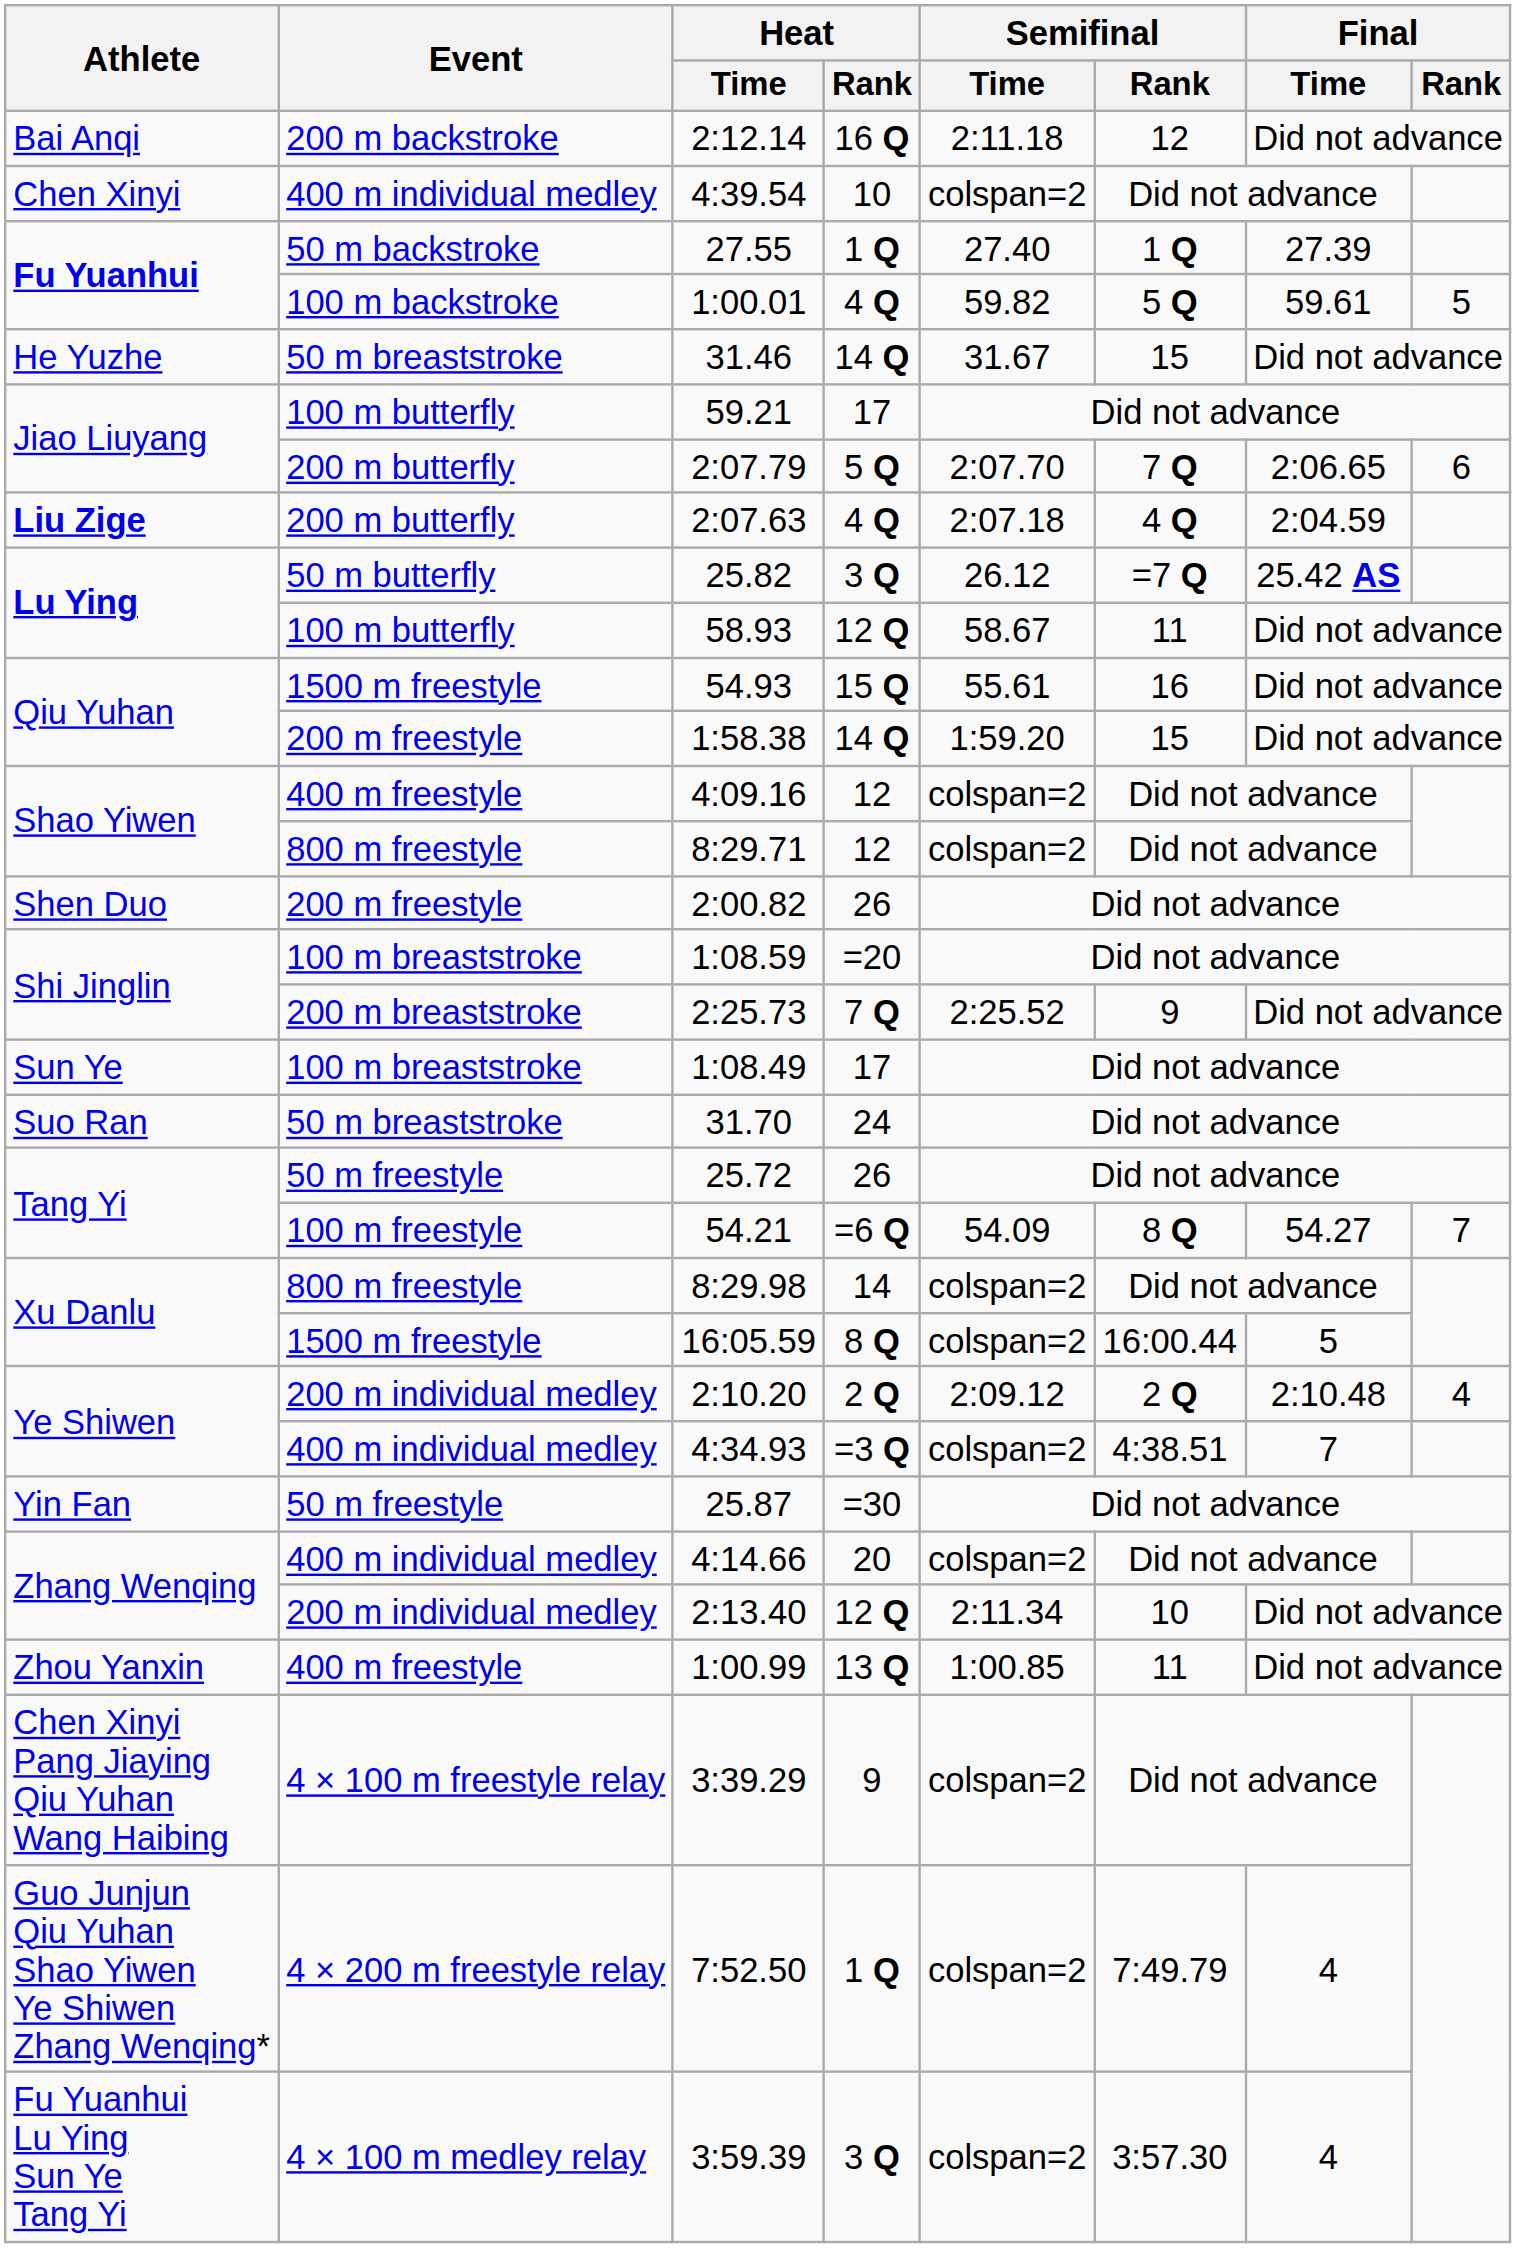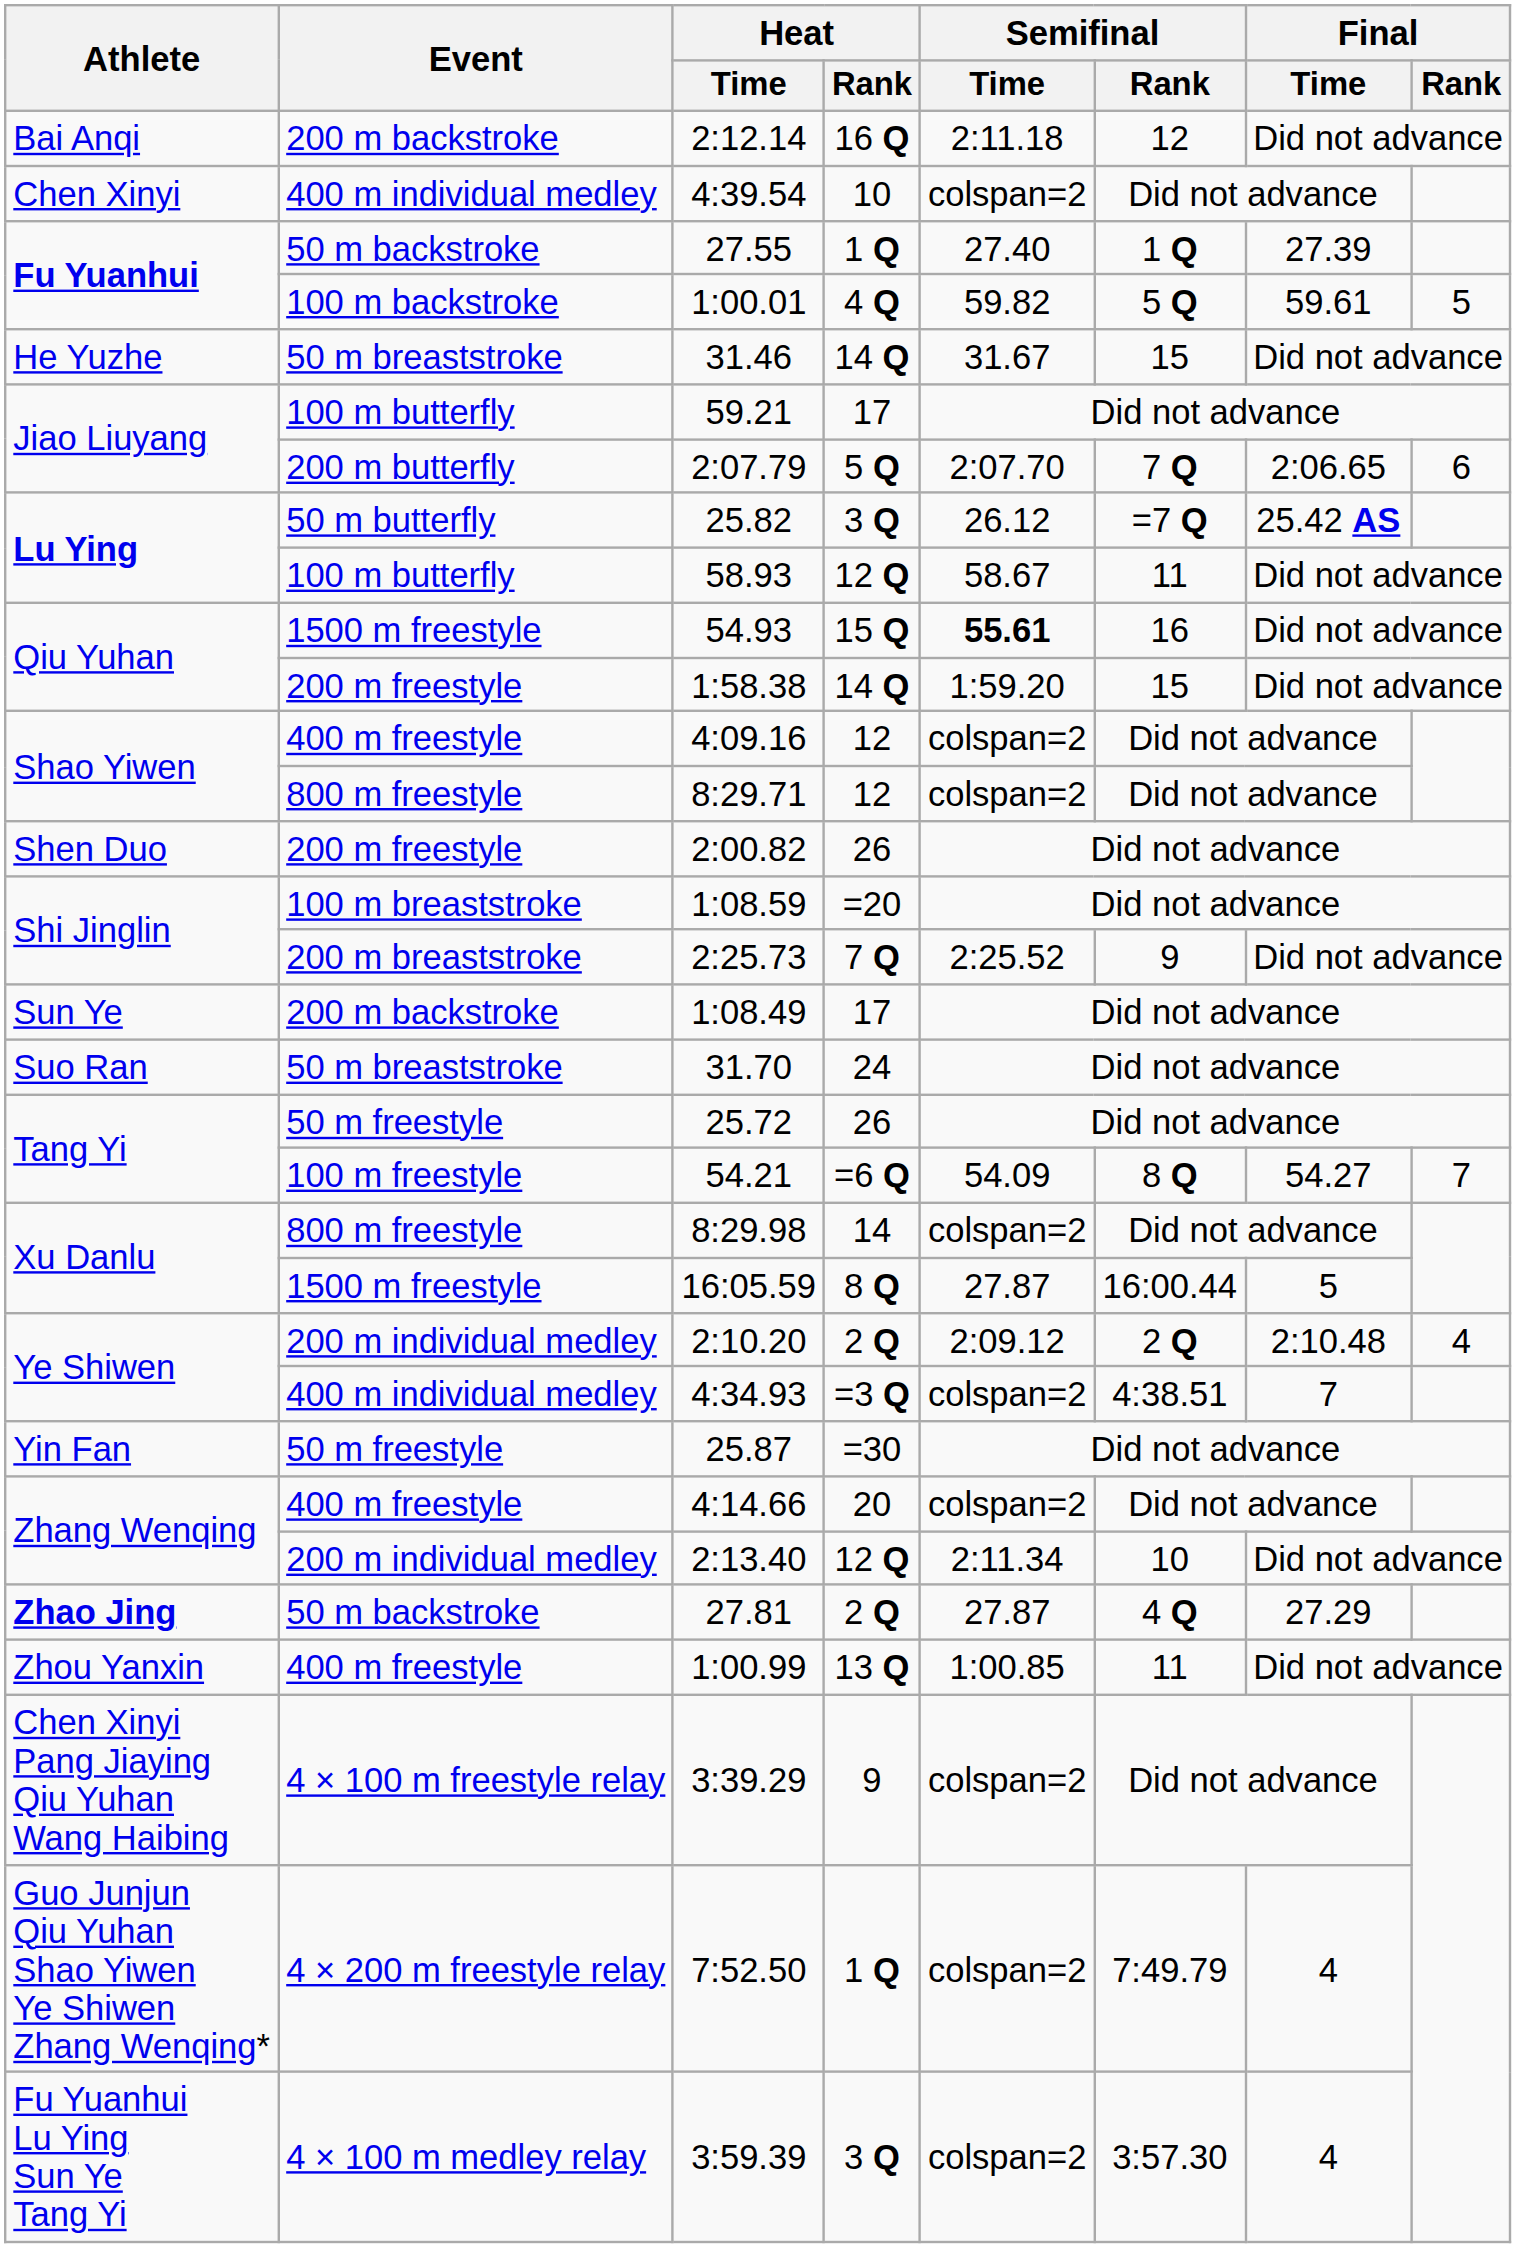- row: (749, 521)
(1007, 685) normal -> (1007, 630) bold
(434, 1067) 100 m breaststroke -> (422, 1013) 200 m backstroke
(1007, 1340) colspan=2 -> (1007, 1286) 27.87
(471, 1559) 400 m individual medley -> (404, 1504) 400 m freestyle
+ row: (749, 1613)
